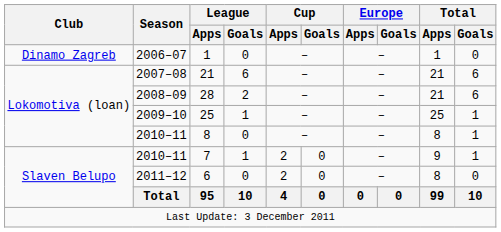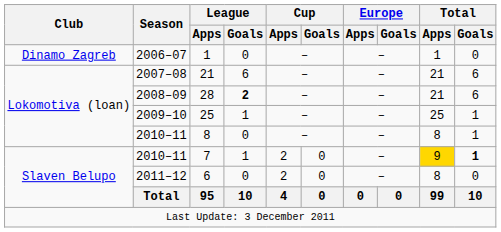(245, 95) normal -> (245, 95) bold
(437, 156) no background -> (437, 156) gold background
(475, 156) normal -> (475, 156) bold
